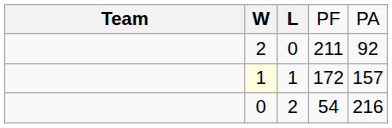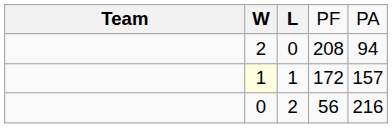(328, 48) 211 -> (328, 48) 208
(368, 48) 92 -> (368, 48) 94
(328, 107) 54 -> (328, 107) 56
